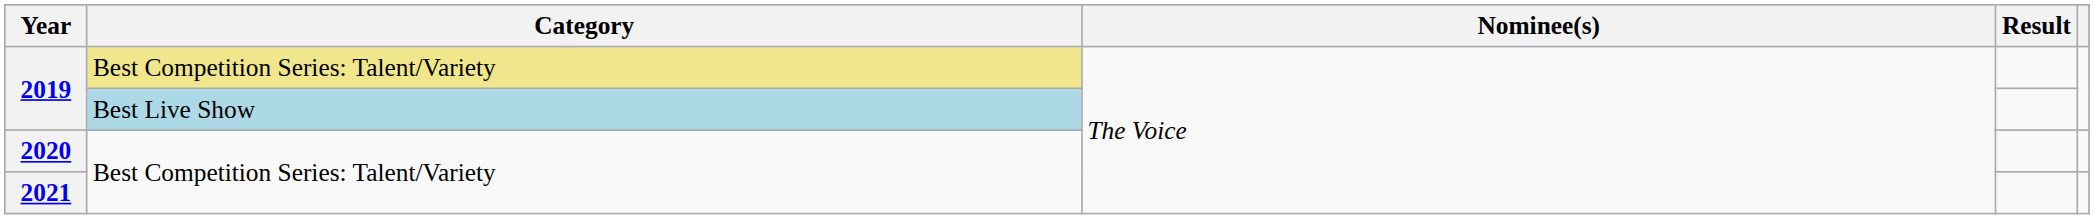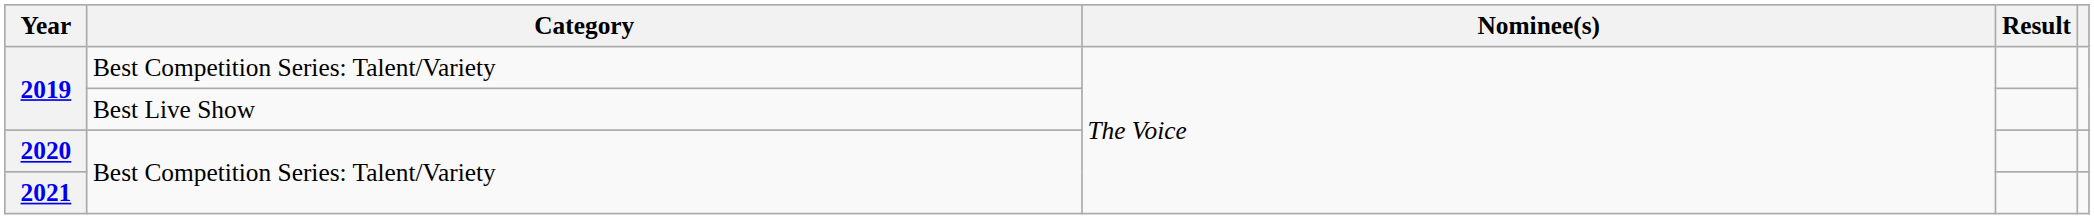(294, 67) khaki background -> (294, 67) no background
(174, 109) lightblue background -> (174, 109) no background
